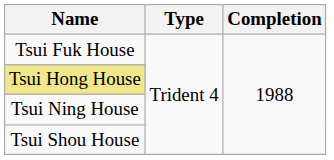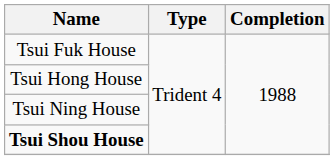(75, 79) khaki background -> (76, 79) no background
(75, 139) normal -> (76, 139) bold
